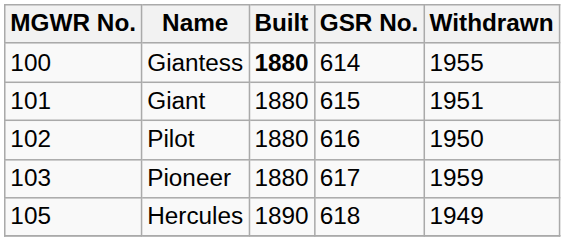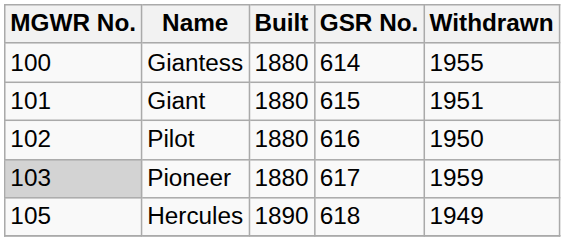(281, 62) bold -> (281, 62) normal
(31, 178) no background -> (31, 178) lightgrey background
